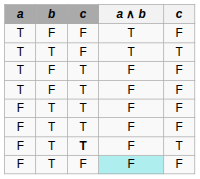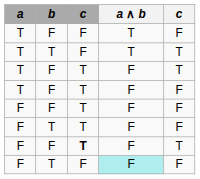(179, 70) F -> (179, 70) T
(52, 108) T -> (52, 108) F
(52, 146) T -> (52, 146) F
